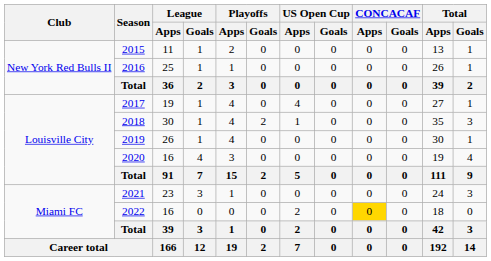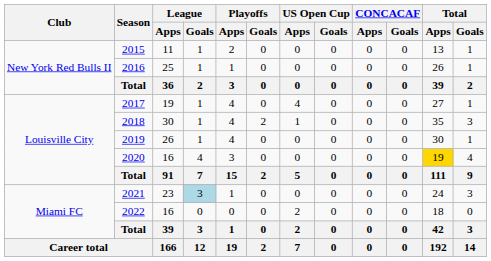(438, 157) no background -> (438, 157) gold background
(200, 193) no background -> (200, 193) lightblue background
(369, 211) gold background -> (369, 211) no background
